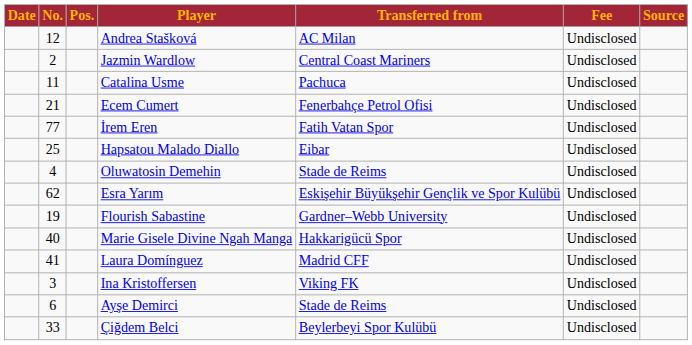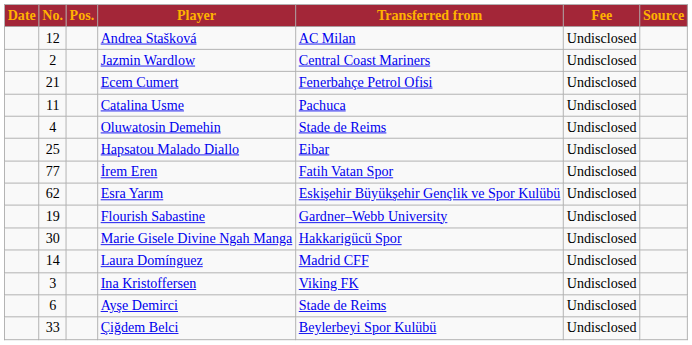rows swapped: (140, 104) <-> (142, 82)
rows swapped: (129, 127) <-> (161, 171)
(53, 238) 40 -> (53, 238) 30
(53, 261) 41 -> (53, 261) 14
